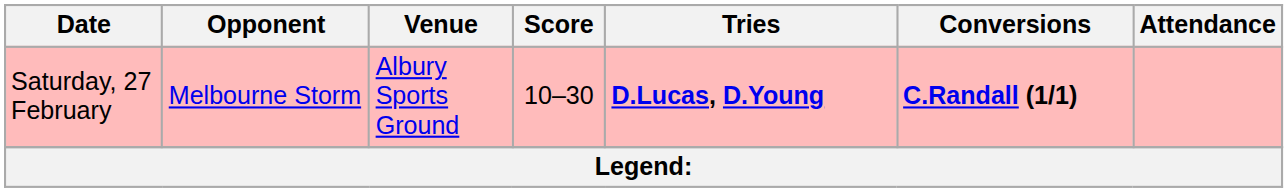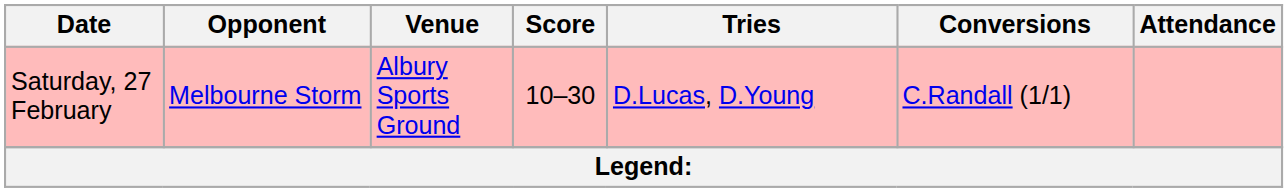(718, 96) bold -> (714, 96) normal
(990, 96) bold -> (987, 96) normal
